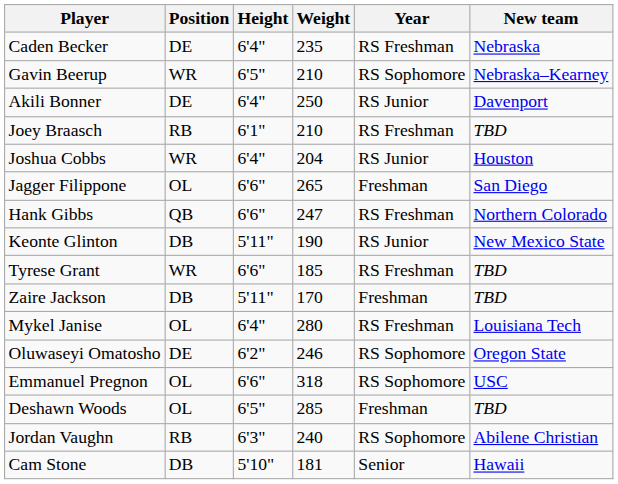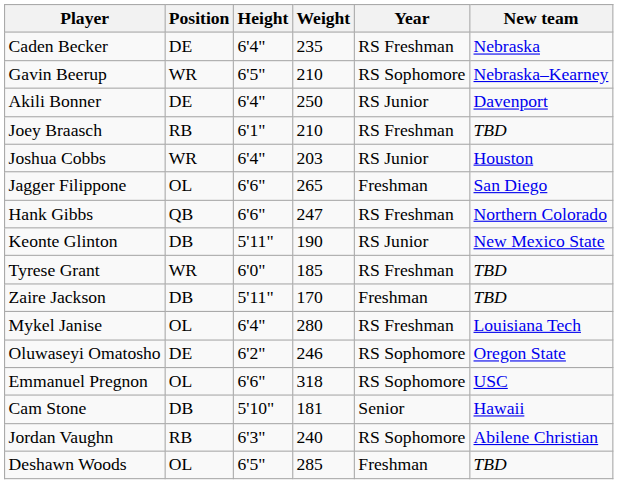(310, 158) 204 -> (310, 158) 203
(251, 269) 6'6" -> (251, 269) 6'0"
rows swapped: (47, 465) <-> (68, 409)
